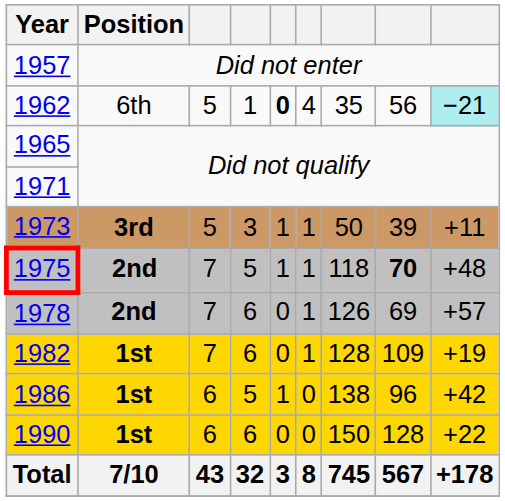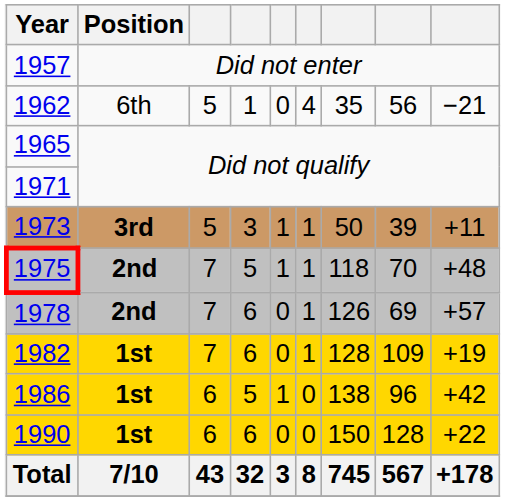(283, 105) bold -> (283, 105) normal
(465, 105) paleturquoise background -> (465, 105) no background
(403, 269) bold -> (403, 269) normal
